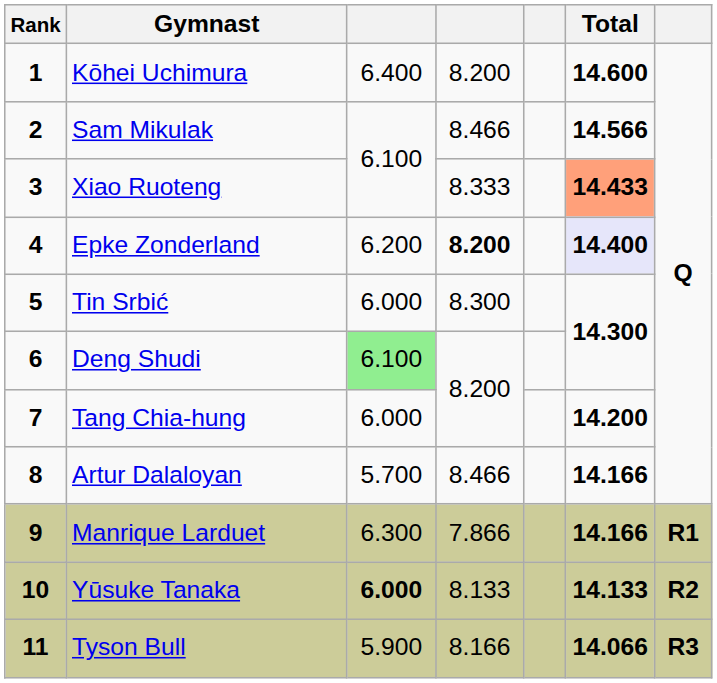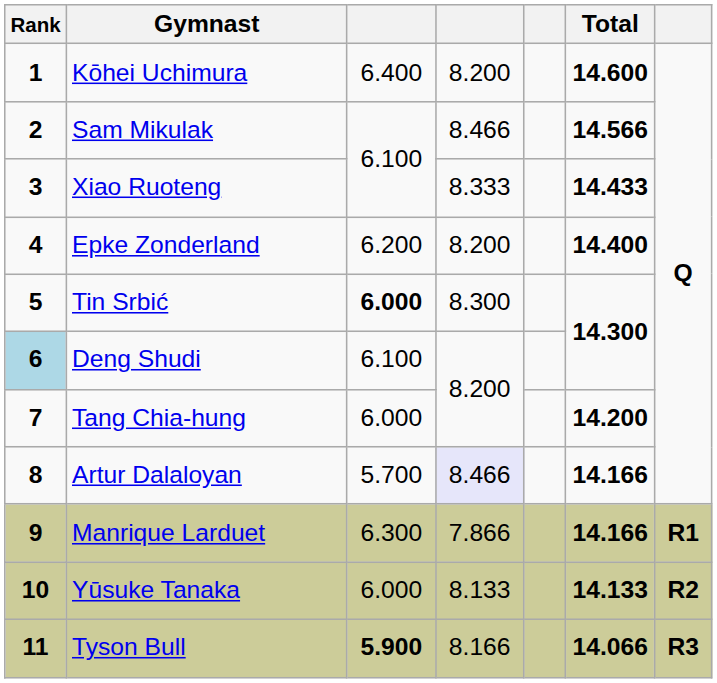(610, 187) lightsalmon background -> (610, 187) no background
(480, 245) bold -> (480, 245) normal
(610, 245) lavender background -> (610, 245) no background
(391, 302) normal -> (391, 302) bold
(36, 360) no background -> (36, 360) lightblue background
(391, 360) lightgreen background -> (391, 360) no background
(480, 475) no background -> (480, 475) lavender background
(391, 590) bold -> (391, 590) normal
(391, 647) normal -> (391, 647) bold
